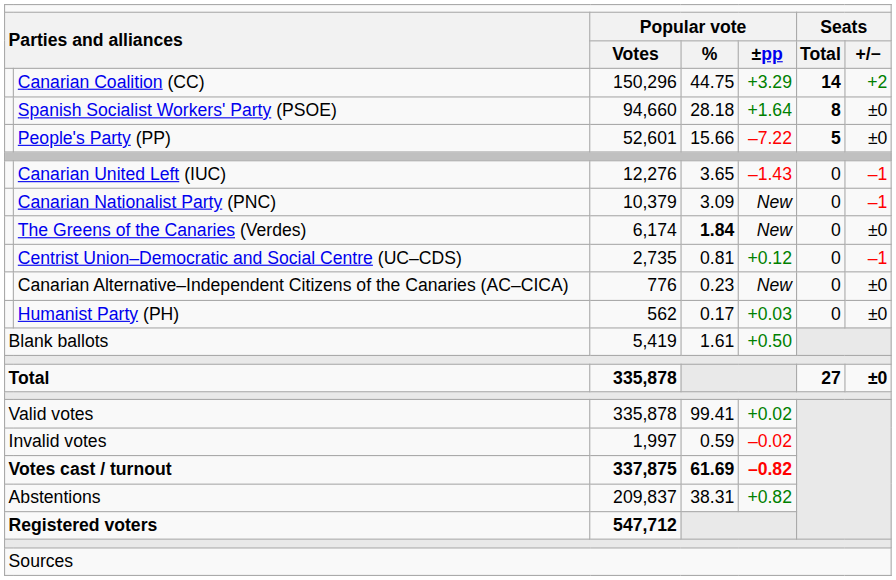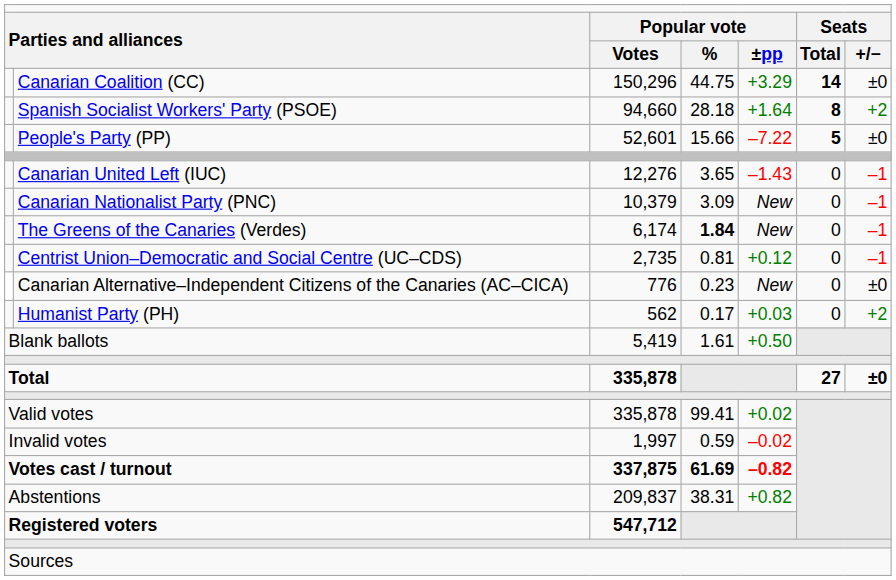(877, 82) +2 -> (878, 82) ±0
(878, 110) ±0 -> (877, 110) +2
(878, 230) ±0 -> (878, 230) –1
(878, 313) ±0 -> (877, 313) +2
